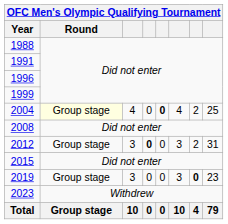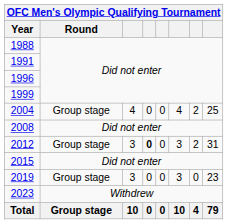(81, 111) lightyellow background -> (81, 111) no background
(162, 111) bold -> (162, 111) normal
(196, 177) bold -> (196, 177) normal
